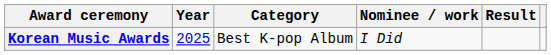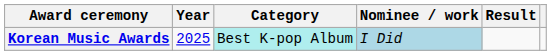(285, 39) no background -> (285, 39) paleturquoise background
(381, 39) no background -> (381, 39) lightblue background
